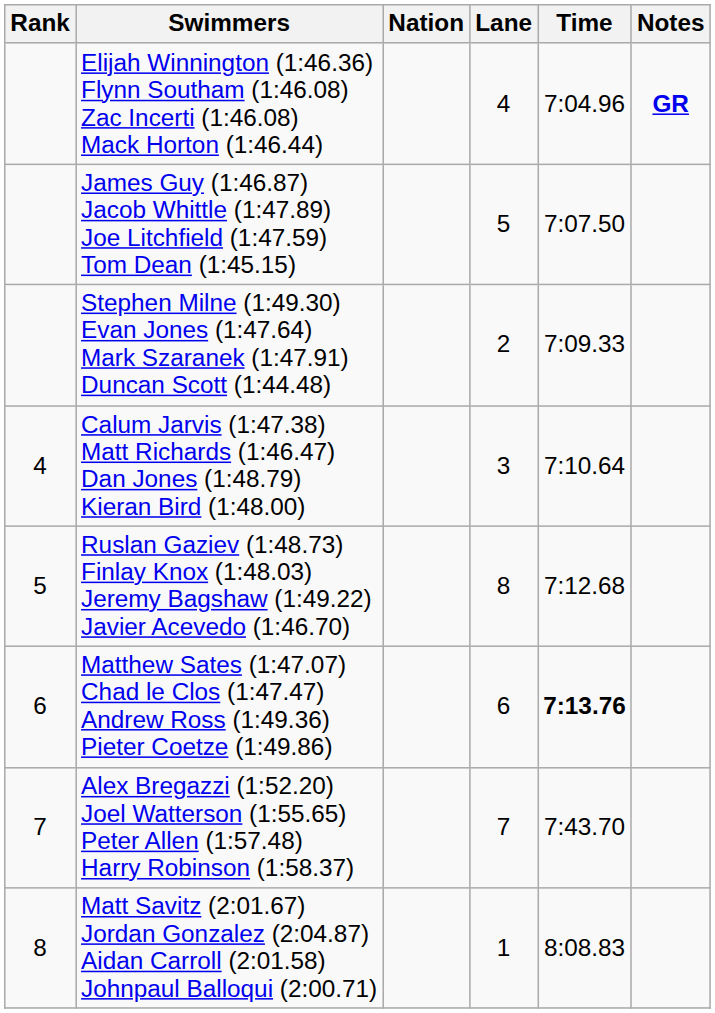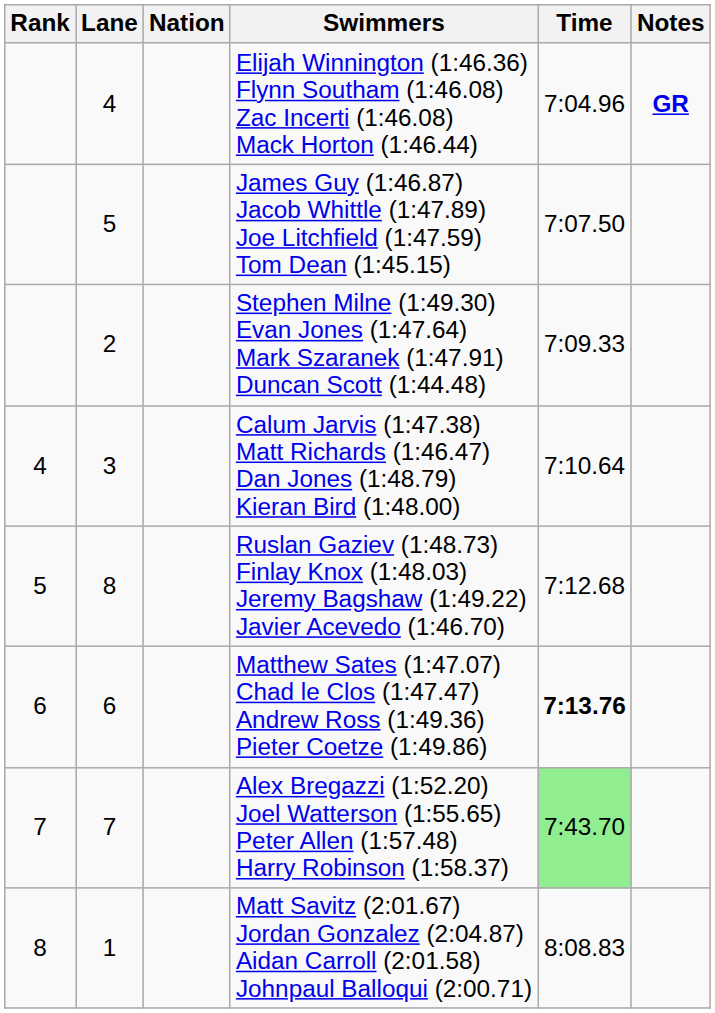columns swapped: (504, 23) <-> (229, 23)
(584, 827) no background -> (584, 827) lightgreen background
